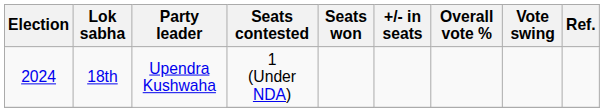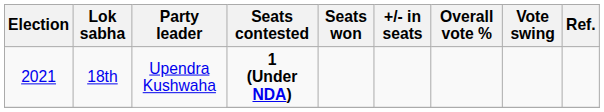(39, 77) 2024 -> (39, 77) 2021
(272, 77) normal -> (272, 77) bold
